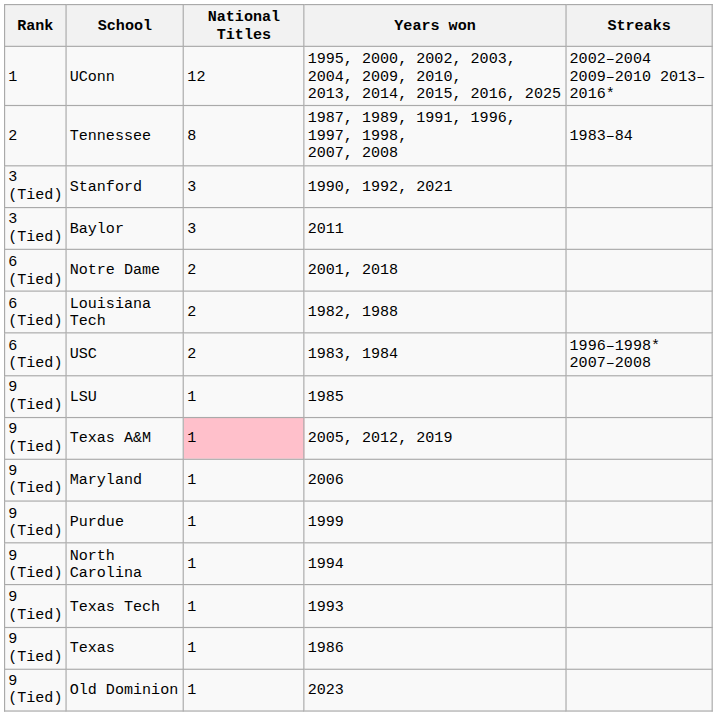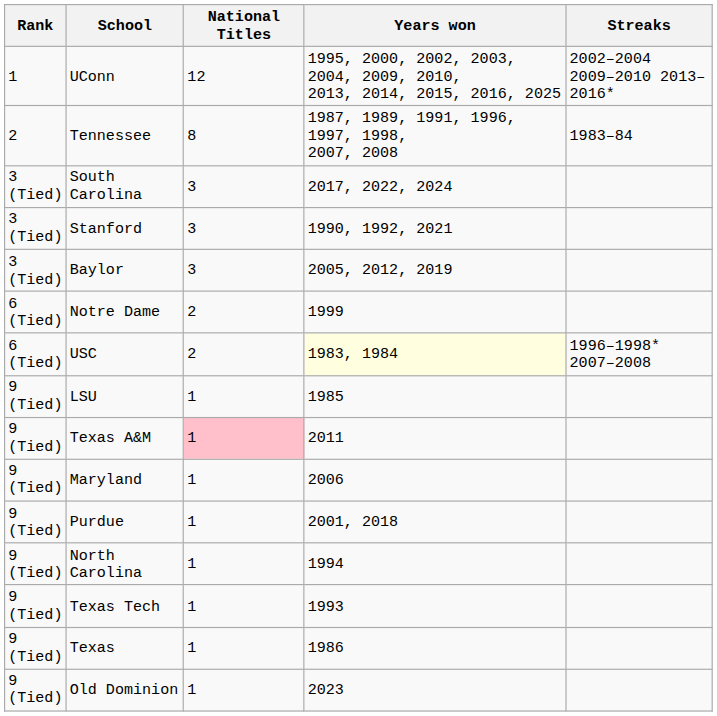+ row: (106, 186)
(326, 228) 2011 -> (380, 270) 2005, 2012, 2019
(353, 270) 2001, 2018 -> (326, 312) 1999
- row: (110, 312)
(353, 354) no background -> (353, 354) lightyellow background
(380, 438) 2005, 2012, 2019 -> (326, 438) 2011
(326, 522) 1999 -> (353, 522) 2001, 2018
